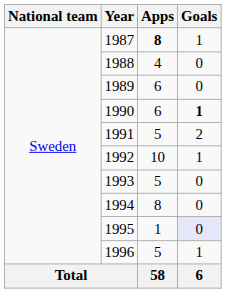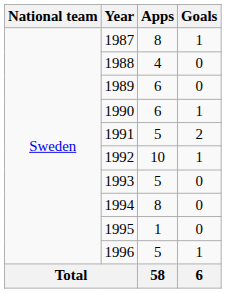(158, 39) bold -> (158, 39) normal
(199, 110) bold -> (199, 110) normal
(199, 228) lavender background -> (199, 228) no background
